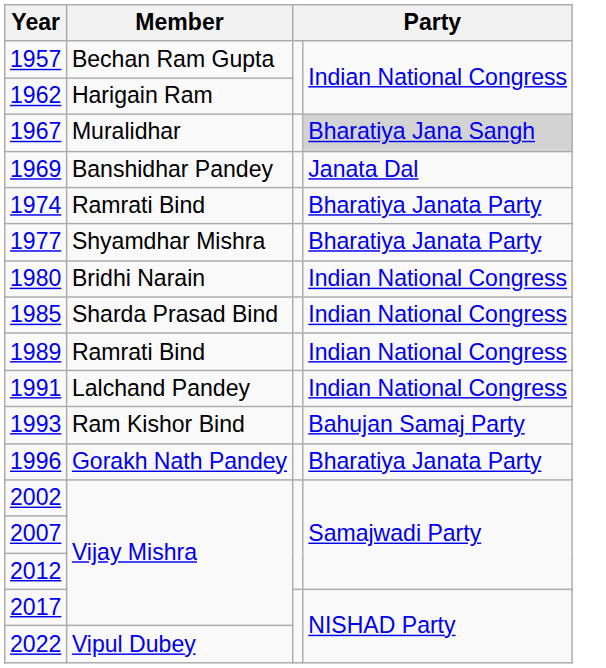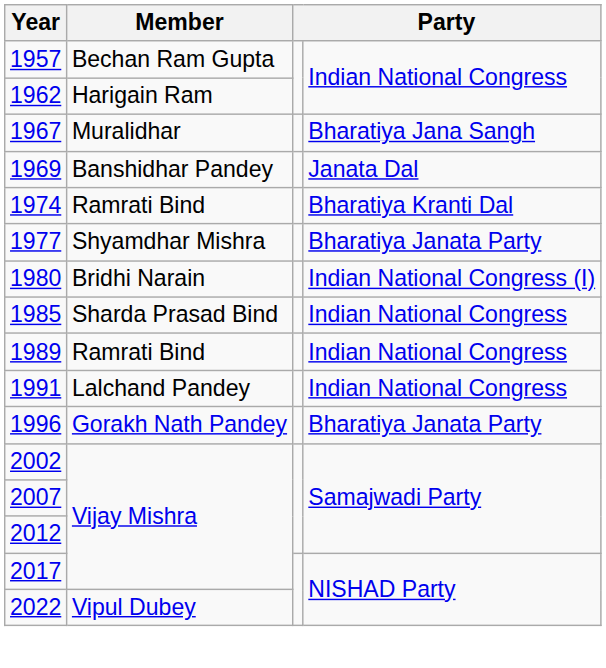(422, 132) lightgrey background -> (422, 132) no background
(425, 205) Bharatiya Janata Party -> (411, 205) Bharatiya Kranti Dal
(438, 278) Indian National Congress -> (452, 278) Indian National Congress (I)
- row: (36, 424)
